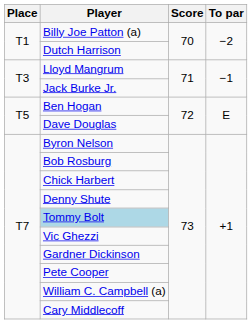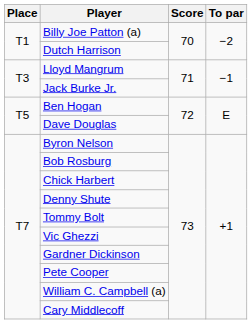(73, 217) lightblue background -> (73, 217) no background
